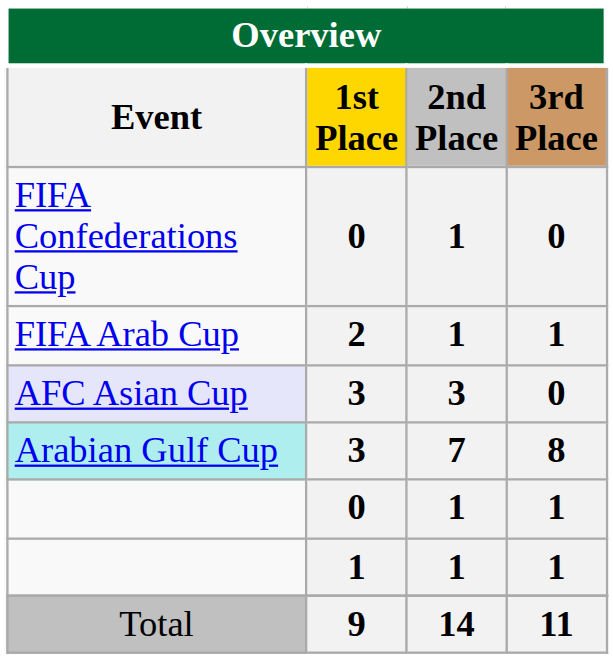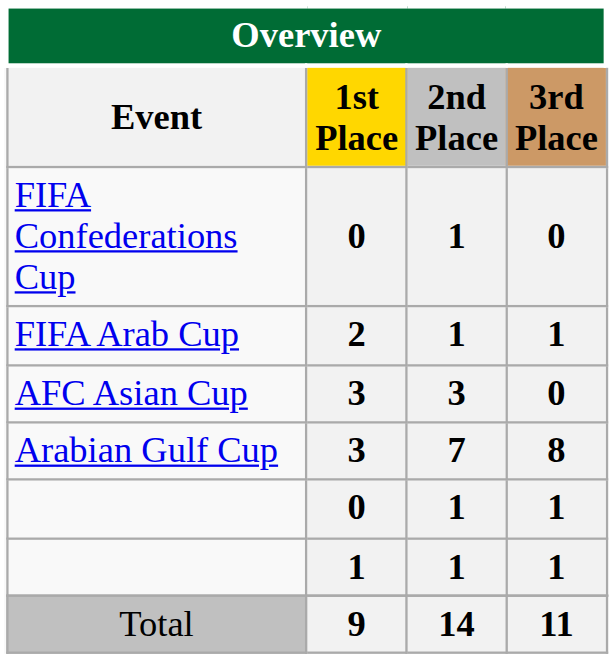(131, 392) lavender background -> (131, 392) no background
(146, 450) paleturquoise background -> (146, 450) no background
